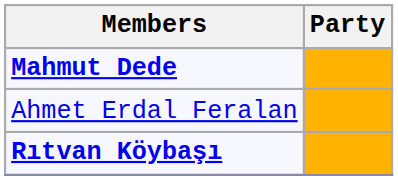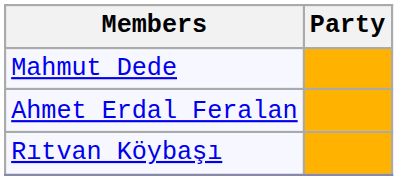(94, 68) bold -> (94, 68) normal
(117, 153) bold -> (117, 153) normal
